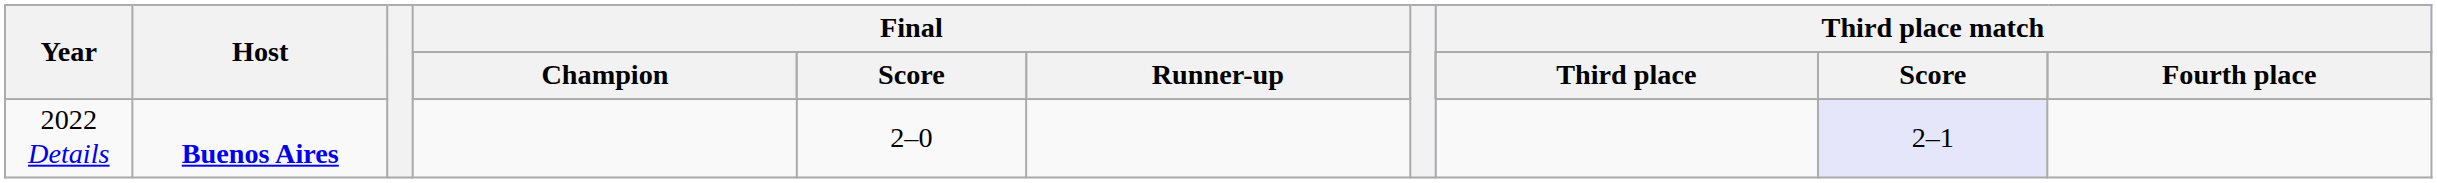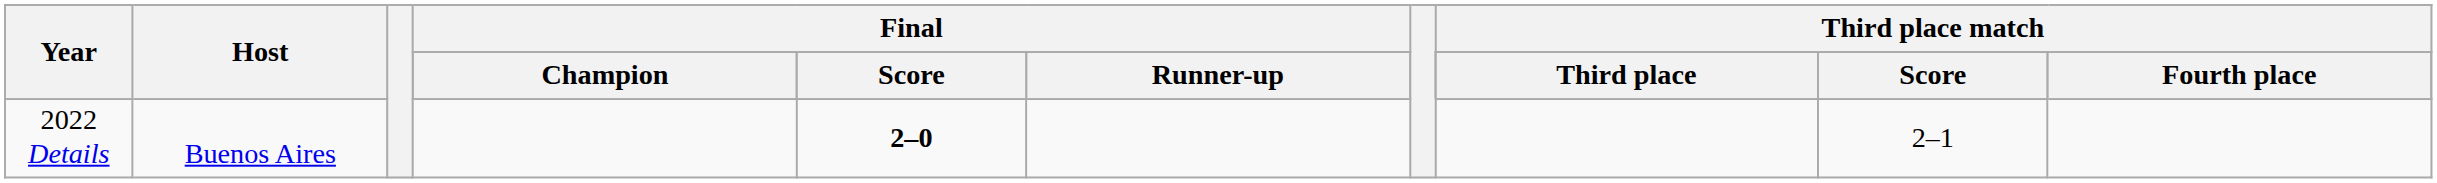(260, 154) bold -> (260, 154) normal
(911, 137) normal -> (911, 137) bold
(1933, 137) lavender background -> (1933, 137) no background
